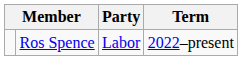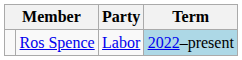(191, 42) no background -> (191, 42) lightblue background
